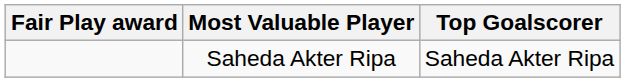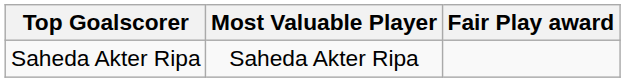columns swapped: (519, 22) <-> (94, 22)
